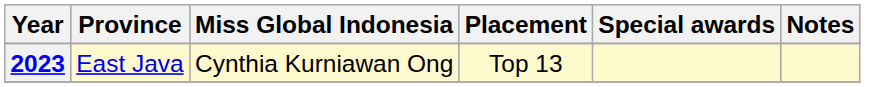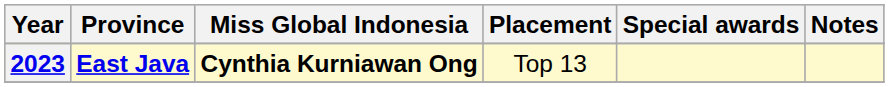(130, 63) normal -> (133, 63) bold
(324, 63) normal -> (339, 63) bold
